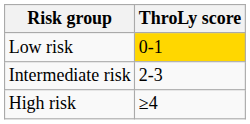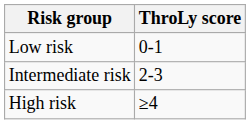(151, 47) gold background -> (151, 47) no background
